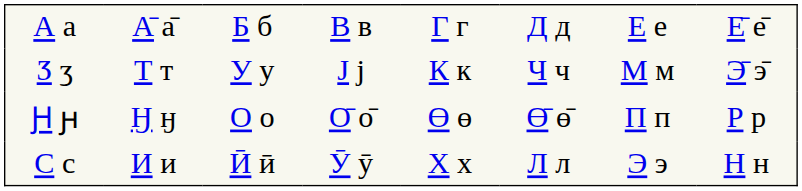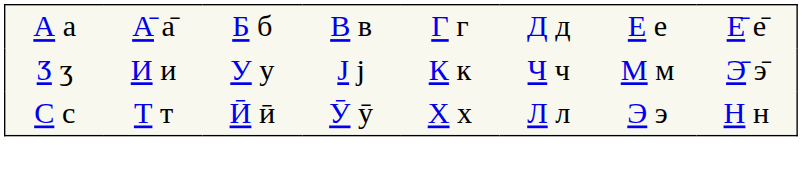(154, 69) Т т -> (154, 69) И и
- row: (55, 118)
(154, 163) И и -> (154, 113) Т т
